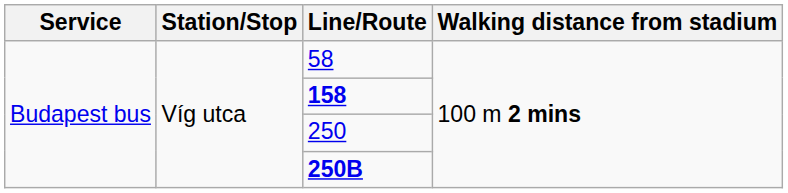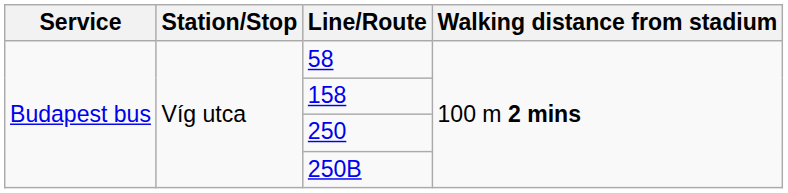(327, 95) bold -> (327, 95) normal
(335, 168) bold -> (335, 168) normal
